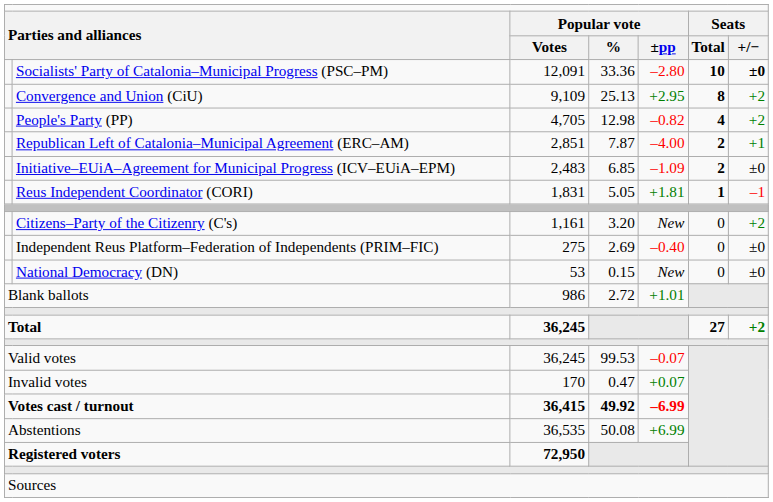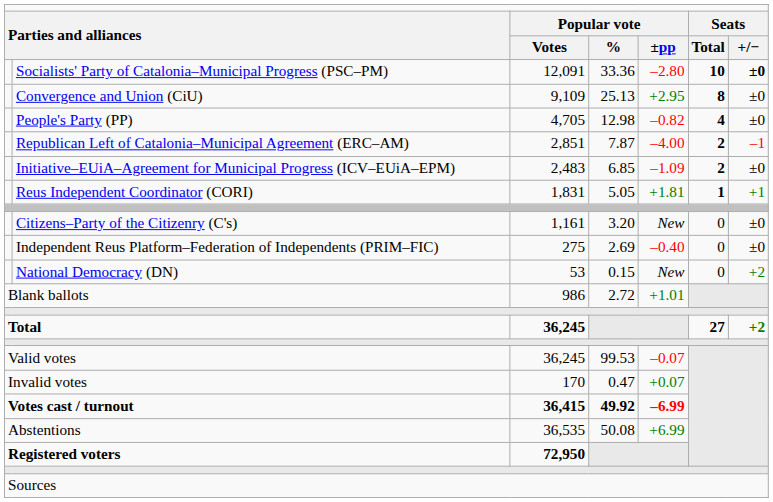(757, 95) +2 -> (757, 95) ±0
(757, 119) +2 -> (757, 119) ±0
(757, 144) +1 -> (757, 144) –1
(757, 192) –1 -> (757, 192) +1
(757, 223) +2 -> (757, 223) ±0
(757, 271) ±0 -> (757, 271) +2
